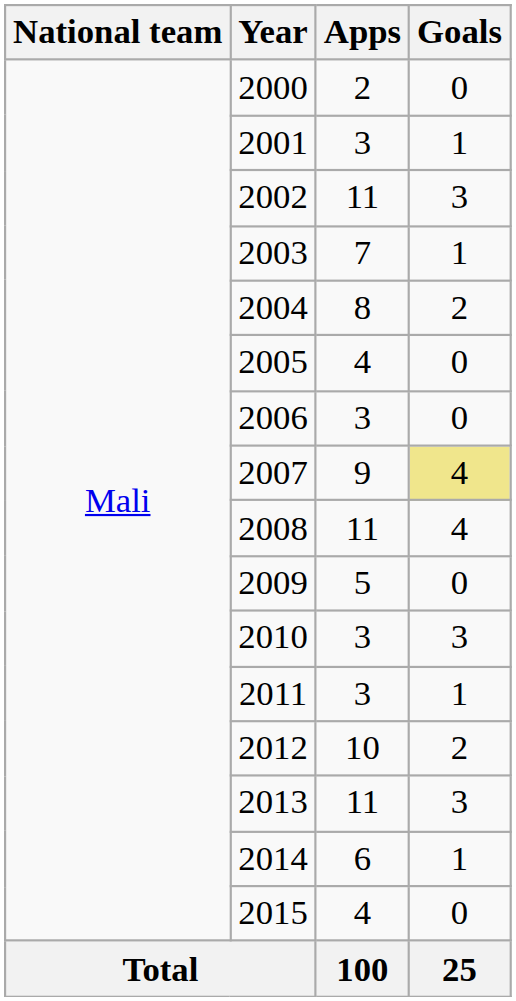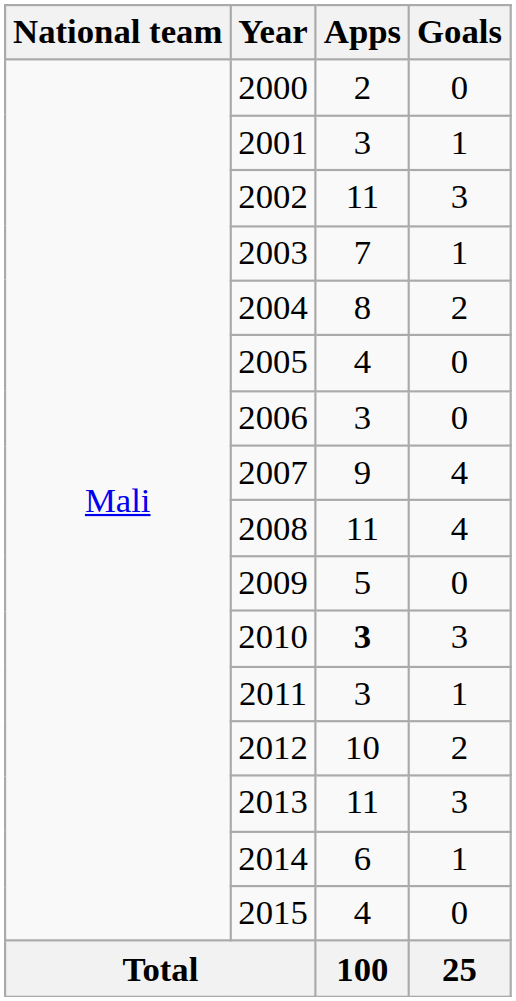(459, 472) khaki background -> (459, 472) no background
(362, 637) normal -> (362, 637) bold
